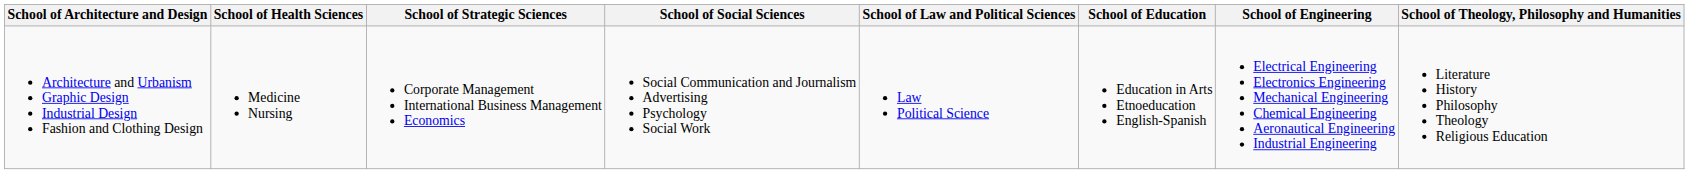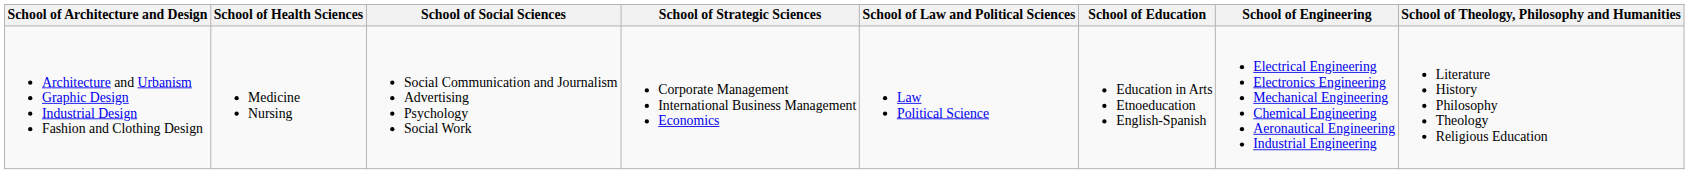columns swapped: (486, 15) <-> (732, 15)
